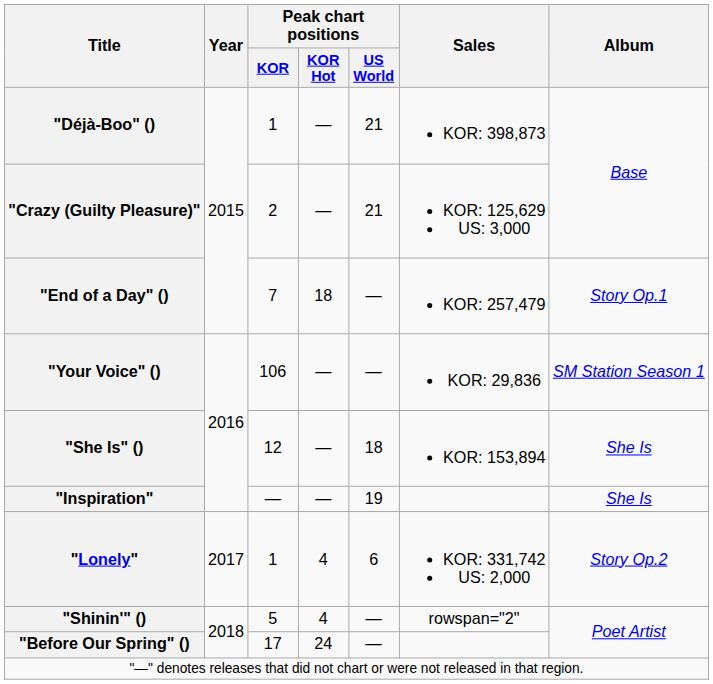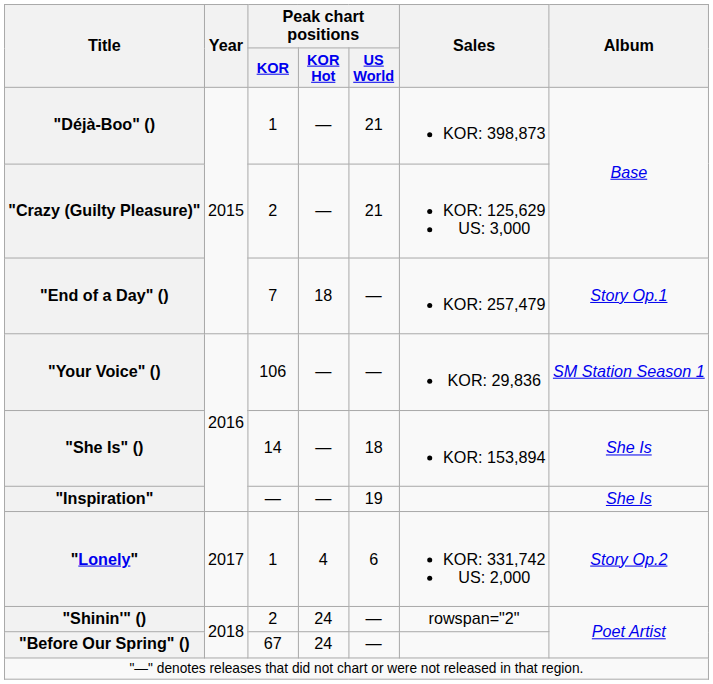(273, 448) 12 -> (273, 448) 14
(273, 619) 5 -> (273, 619) 2
(323, 619) 4 -> (323, 619) 24
(273, 644) 17 -> (273, 644) 67
